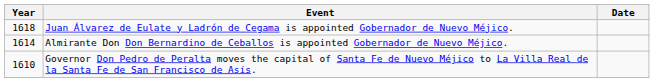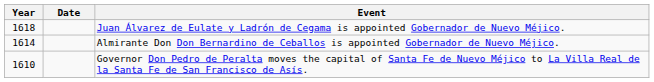columns swapped: (623, 12) <-> (320, 12)
